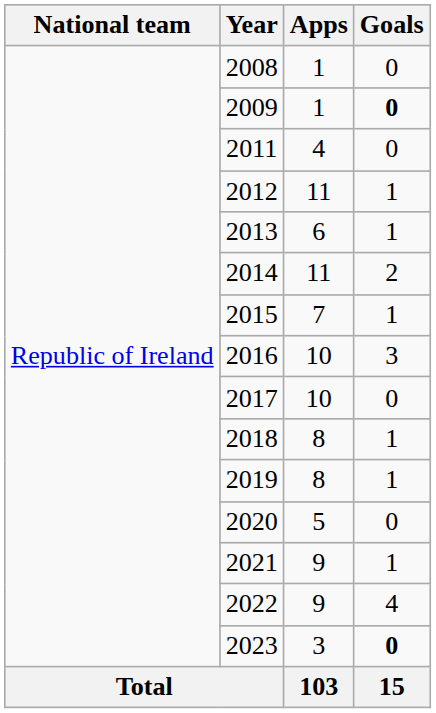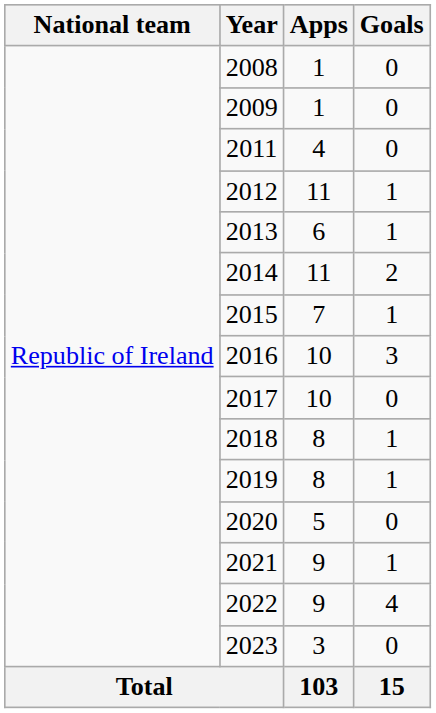(392, 107) bold -> (392, 107) normal
(392, 645) bold -> (392, 645) normal
